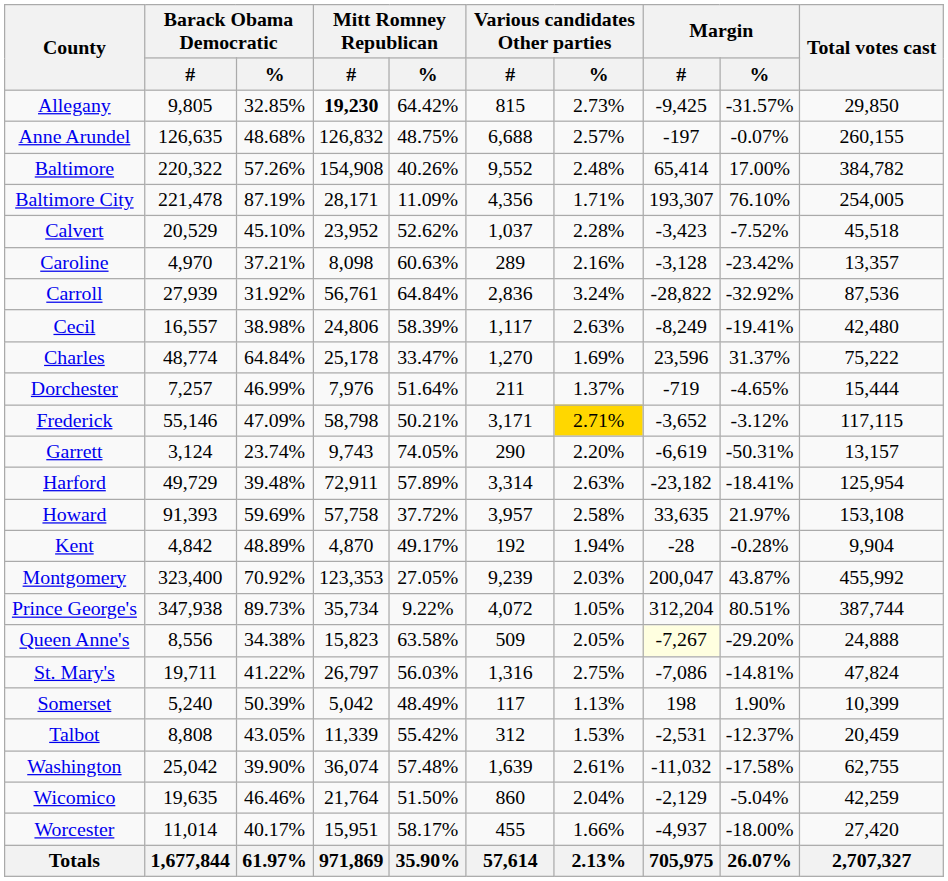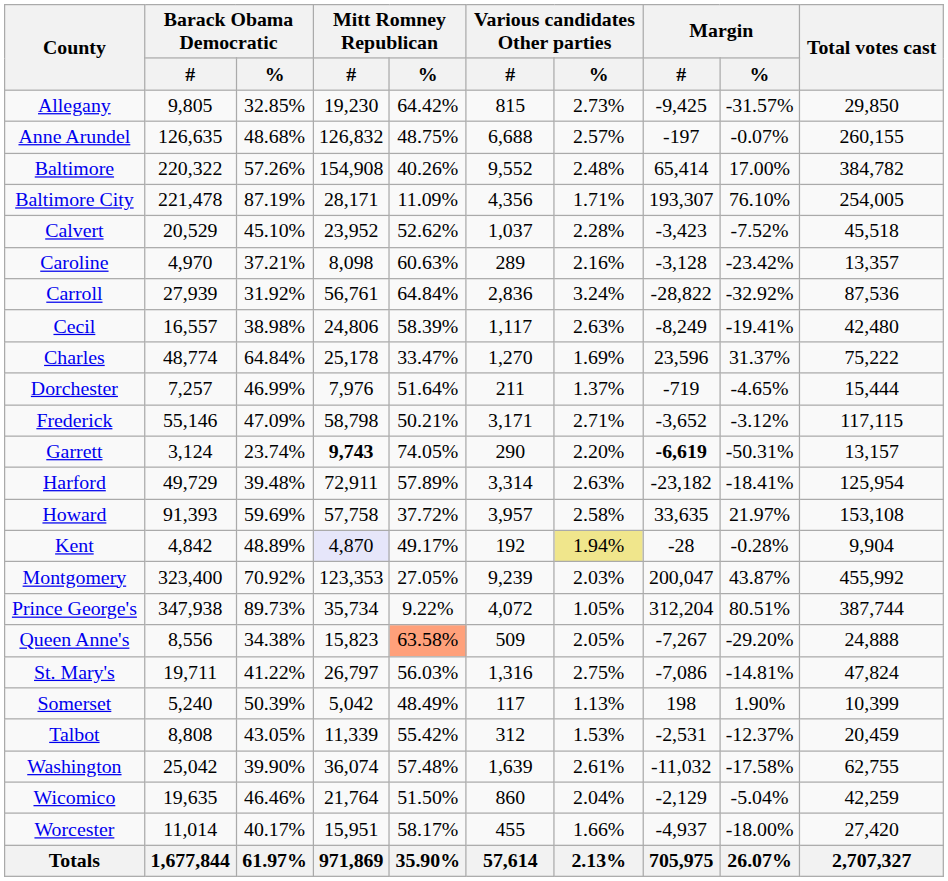(351, 105) bold -> (351, 105) normal
(599, 420) gold background -> (599, 420) no background
(351, 451) normal -> (351, 451) bold
(681, 451) normal -> (681, 451) bold
(351, 545) no background -> (351, 545) lavender background
(599, 545) no background -> (599, 545) khaki background
(428, 640) no background -> (428, 640) lightsalmon background
(681, 640) lightyellow background -> (681, 640) no background
